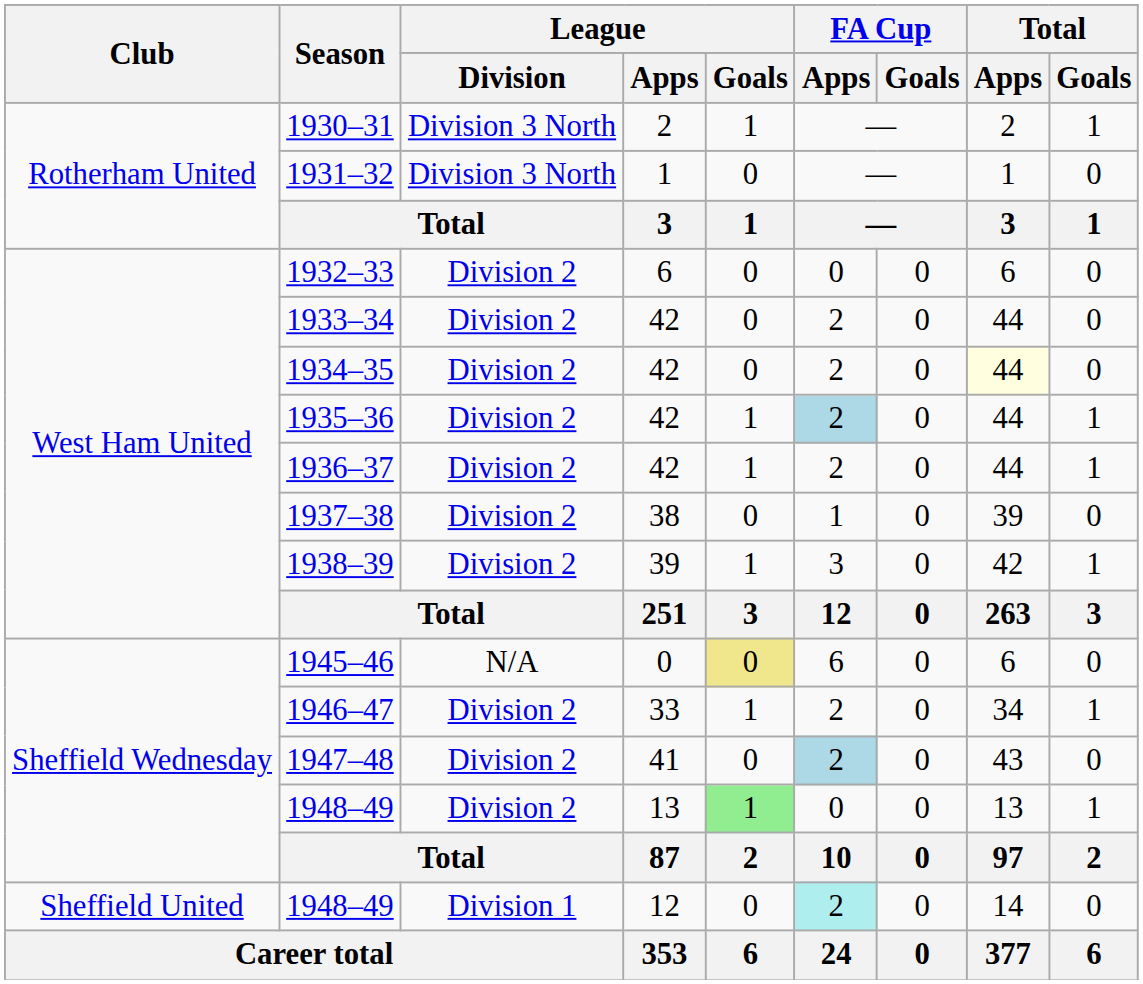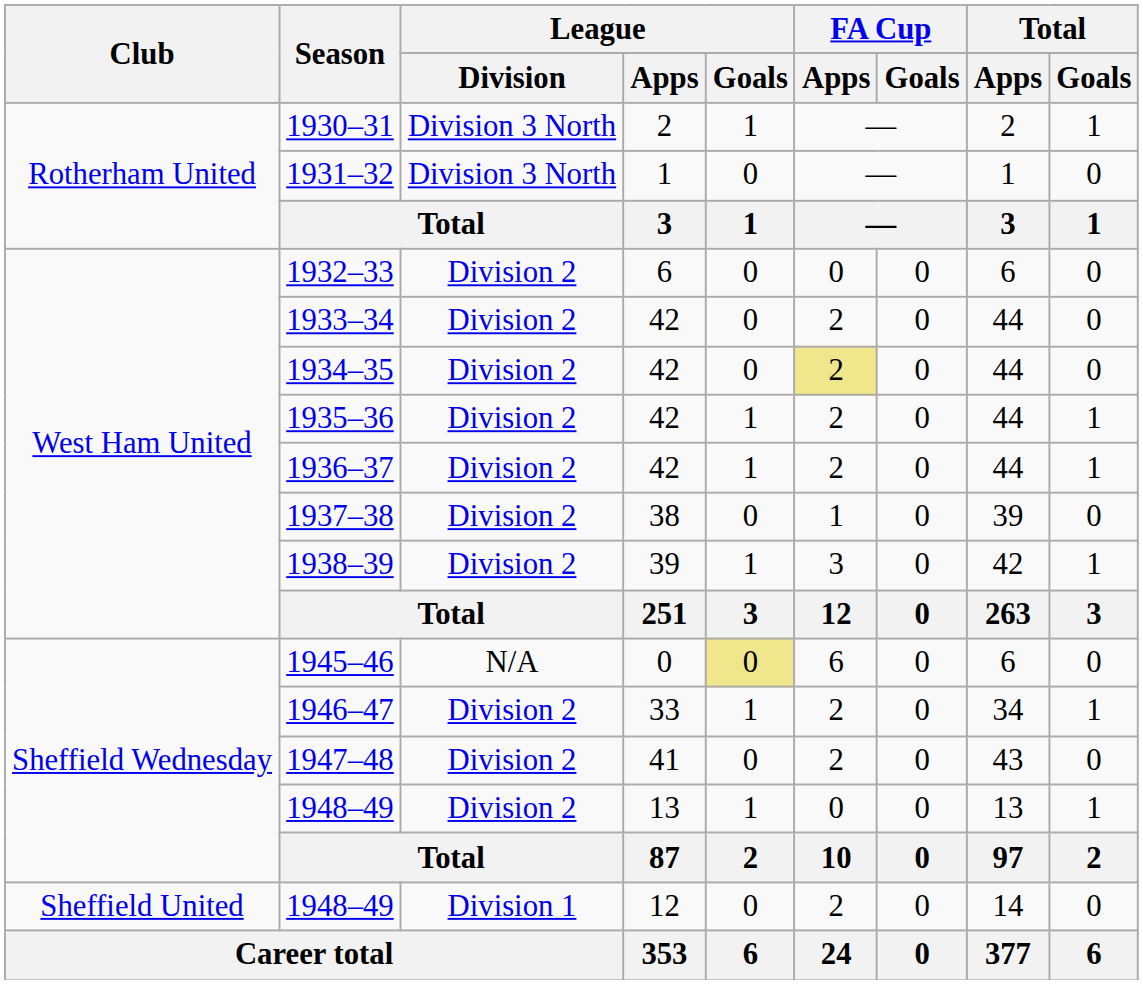(836, 369) no background -> (836, 369) khaki background
(1008, 369) lightyellow background -> (1008, 369) no background
(836, 418) lightblue background -> (836, 418) no background
(836, 759) lightblue background -> (836, 759) no background
(750, 808) lightgreen background -> (750, 808) no background
(836, 905) paleturquoise background -> (836, 905) no background
